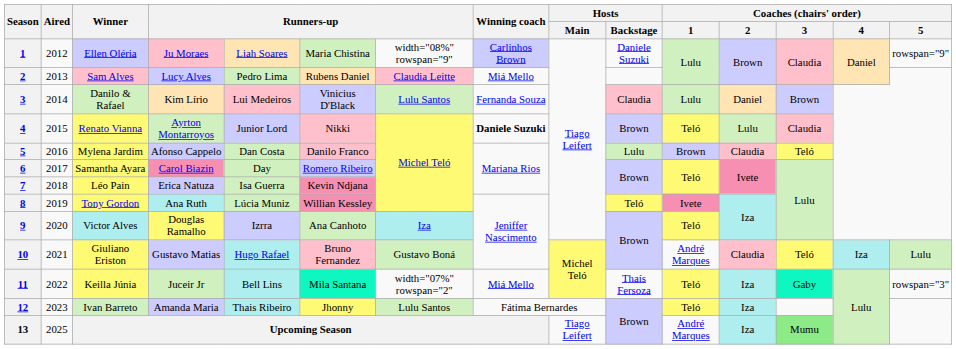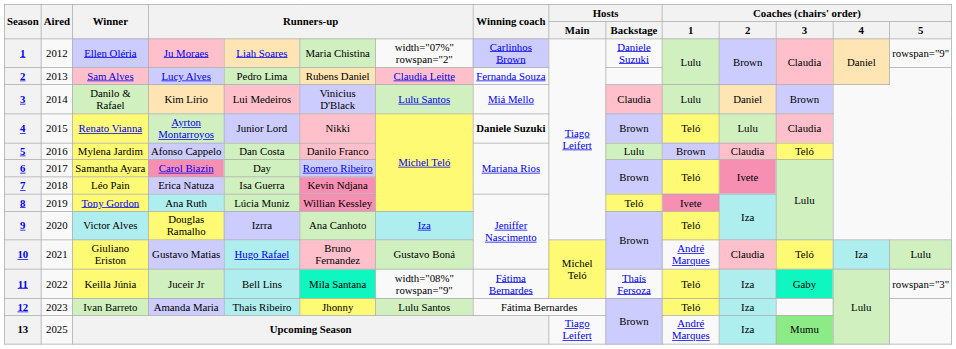(424, 53) width="08%" rowspan="9" -> (424, 53) width="07%" rowspan="2"
(511, 76) Miá Mello -> (511, 76) Fernanda Souza
(511, 100) Fernanda Souza -> (511, 100) Miá Mello
(424, 284) width="07%" rowspan="2" -> (424, 284) width="08%" rowspan="9"
(511, 284) Miá Mello -> (511, 284) Fátima Bernardes
